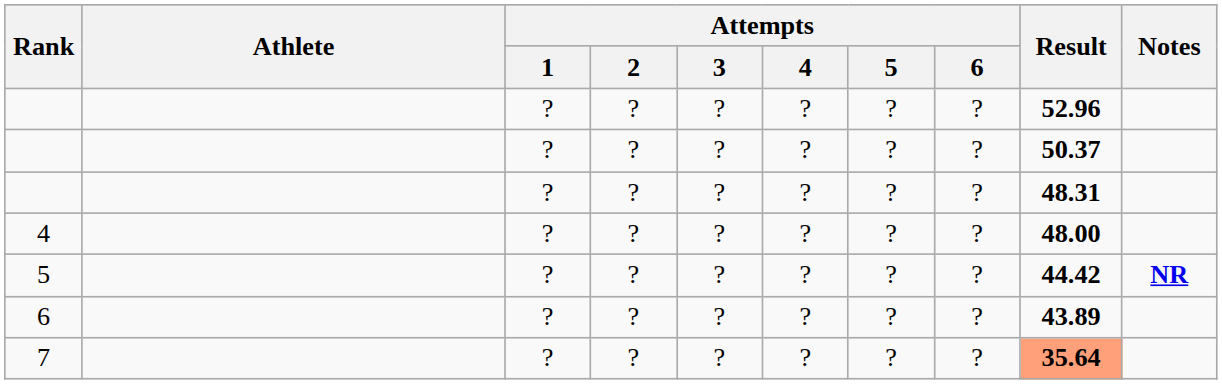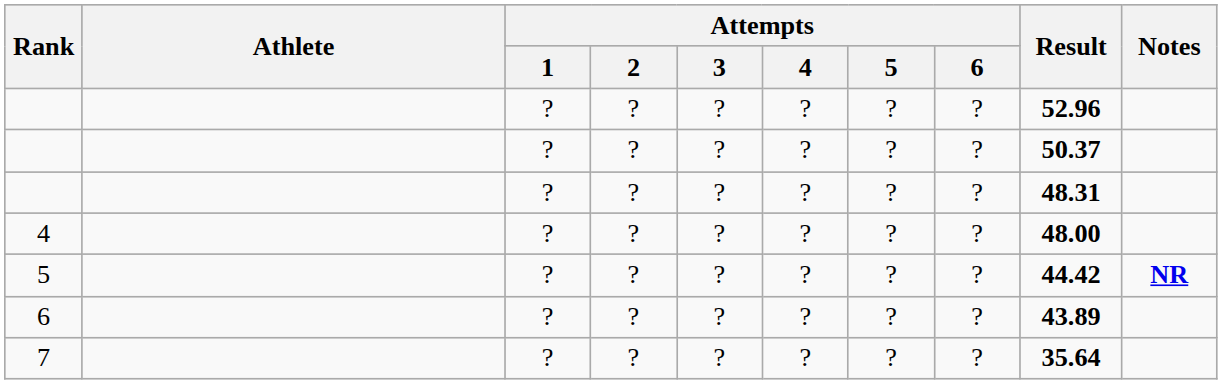(1071, 358) lightsalmon background -> (1071, 358) no background
